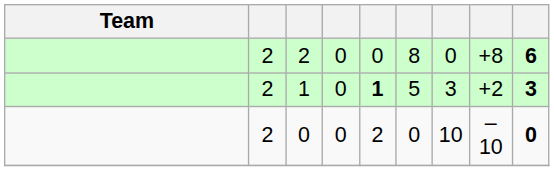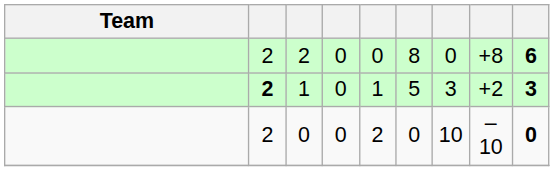(267, 89) normal -> (267, 89) bold
(377, 89) bold -> (377, 89) normal
